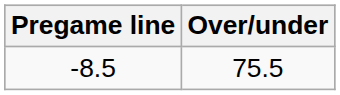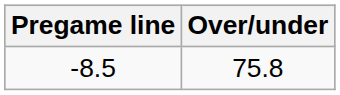(258, 67) 75.5 -> (258, 67) 75.8
